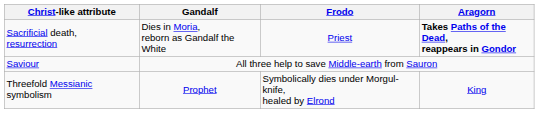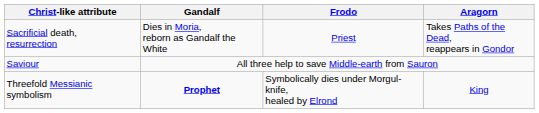(469, 38) bold -> (470, 38) normal
(200, 90) normal -> (202, 90) bold
